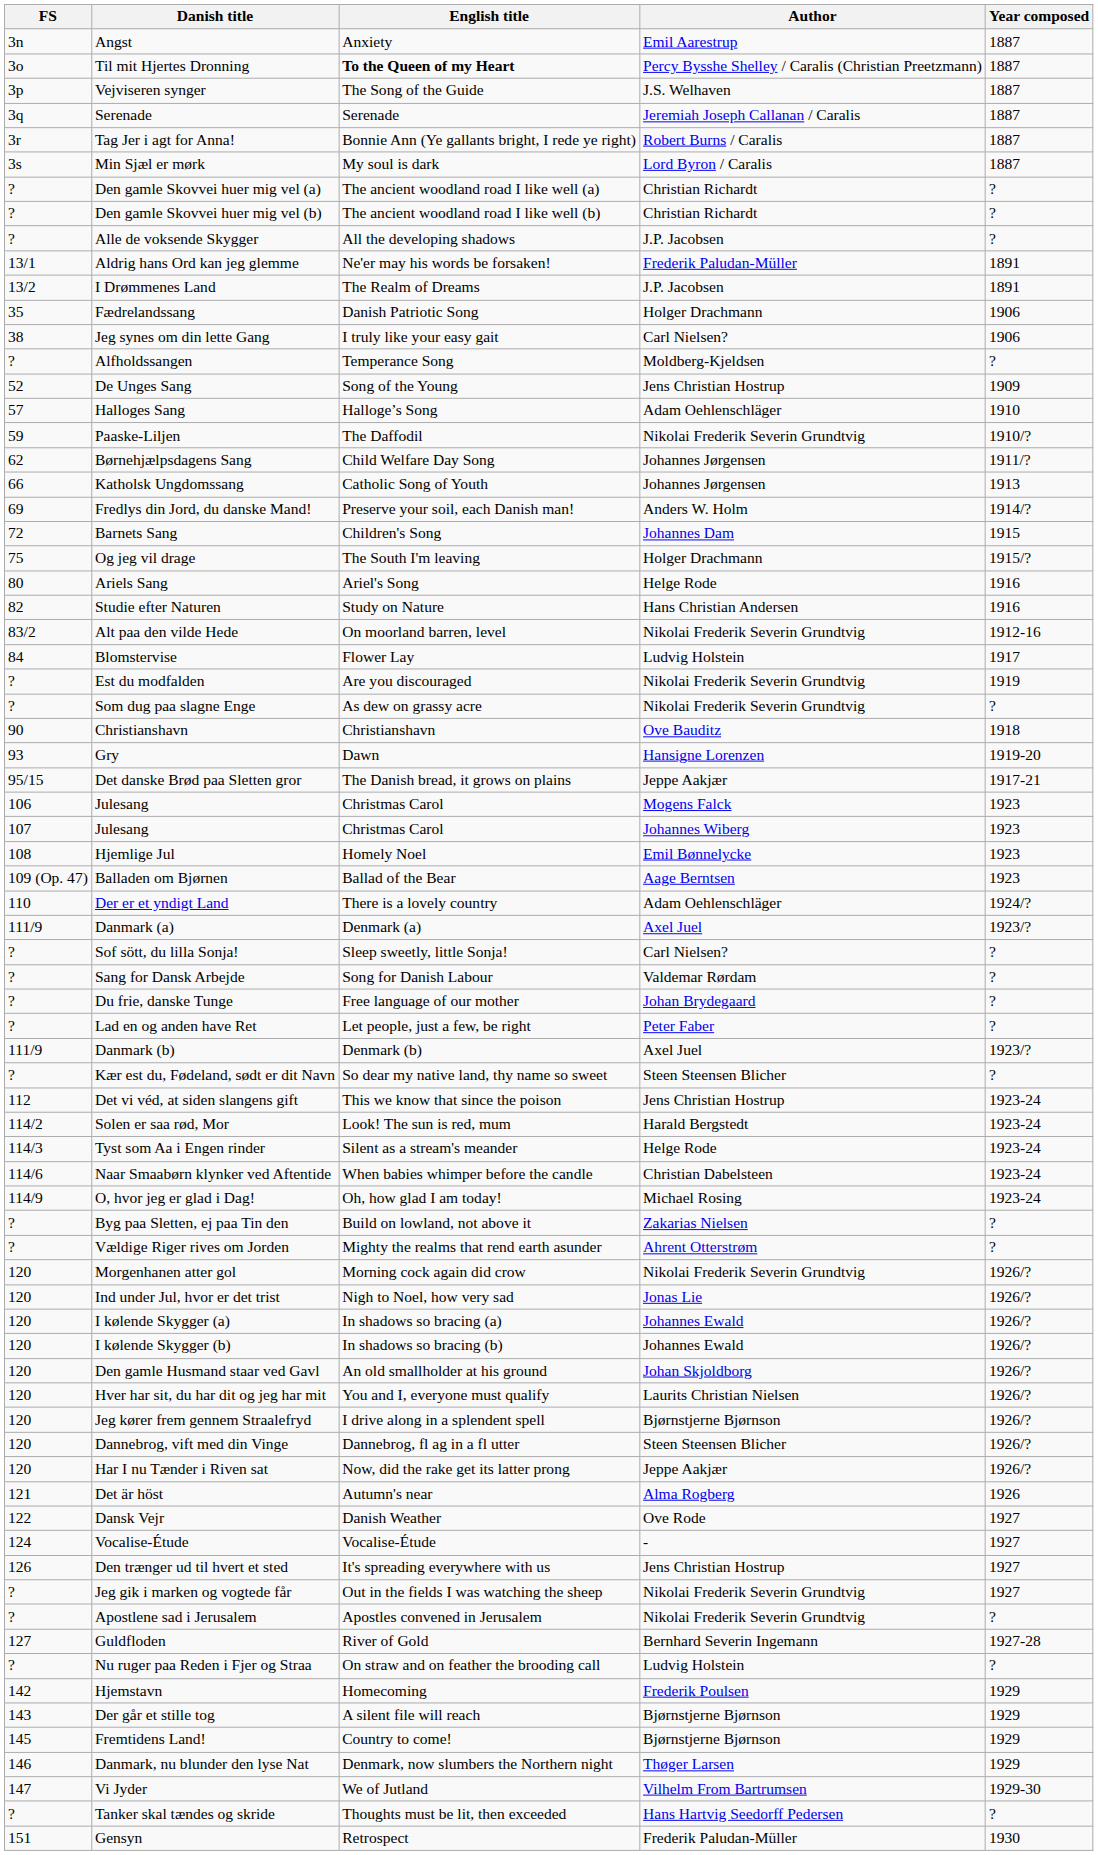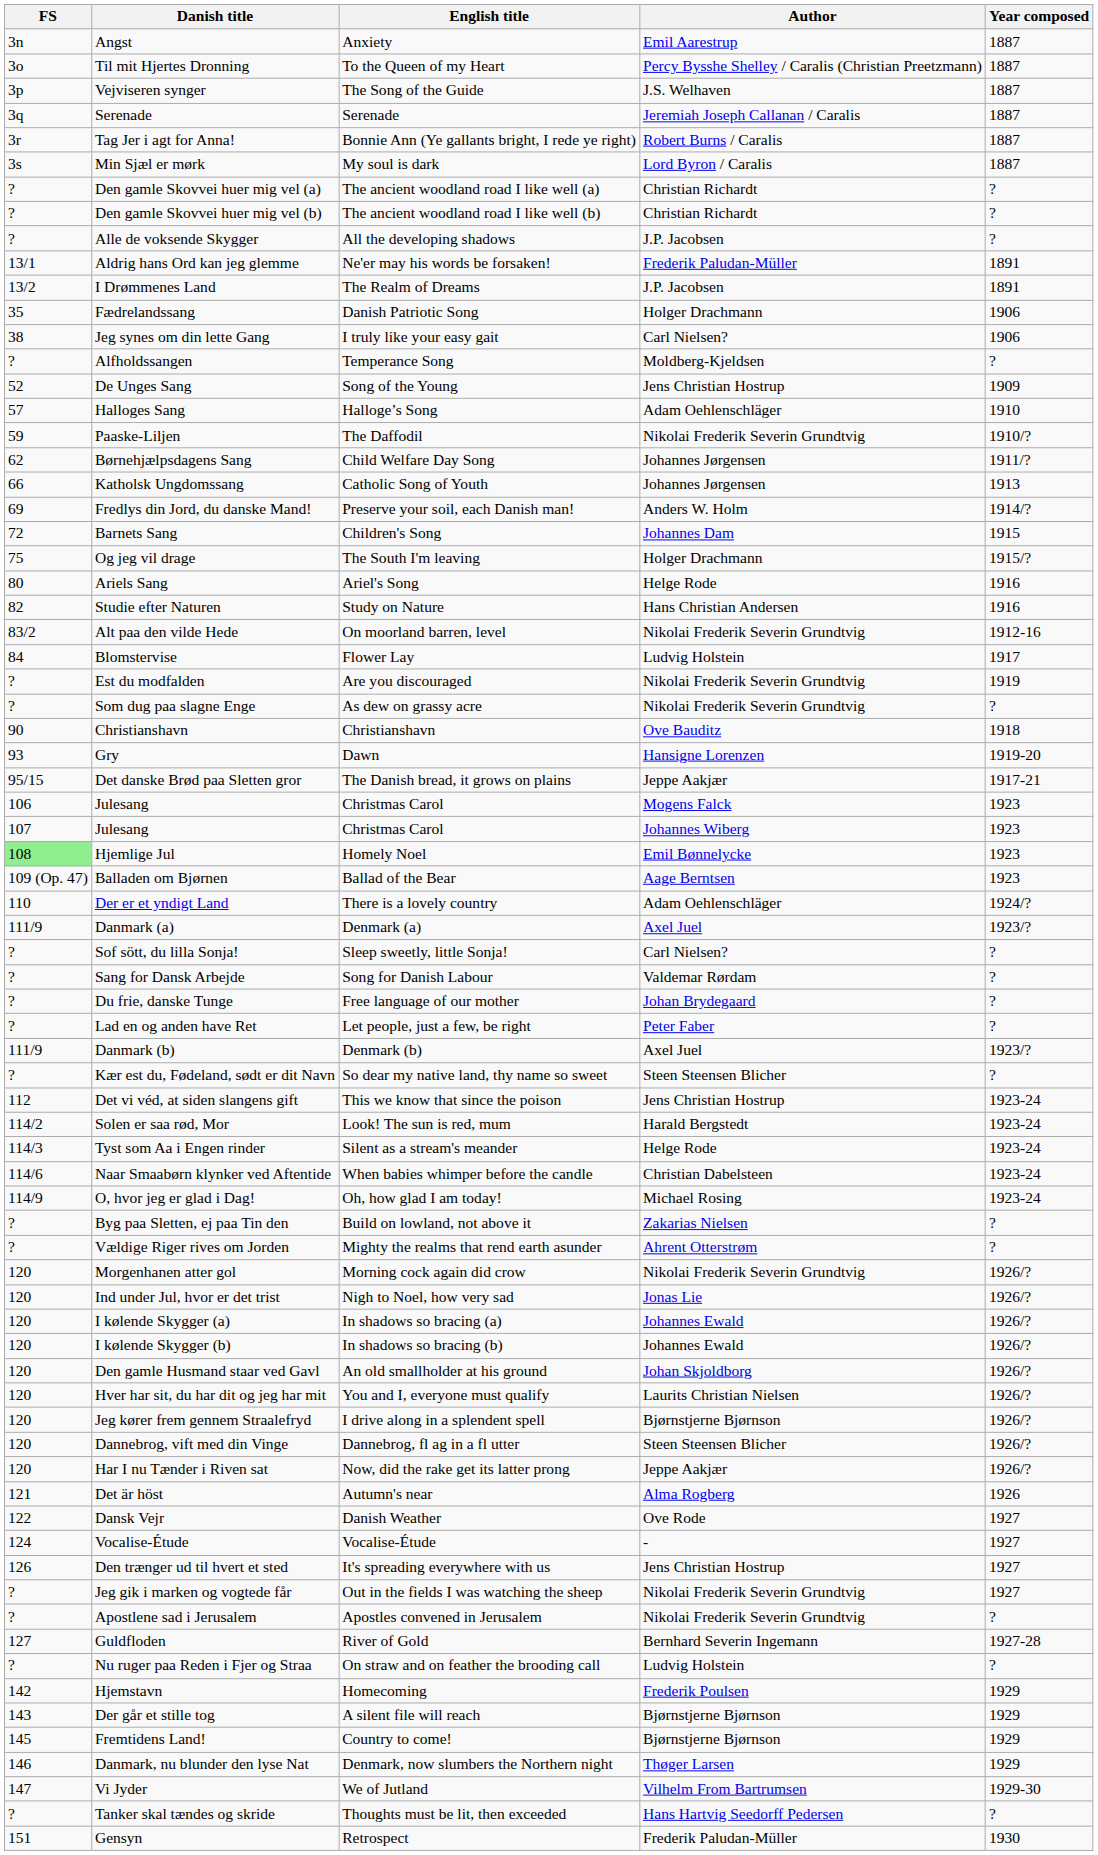(428, 66) bold -> (423, 66) normal
(20, 853) no background -> (20, 853) lightgreen background
